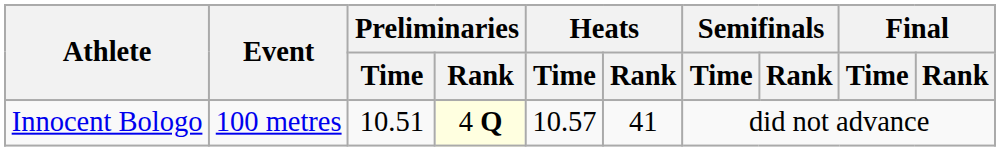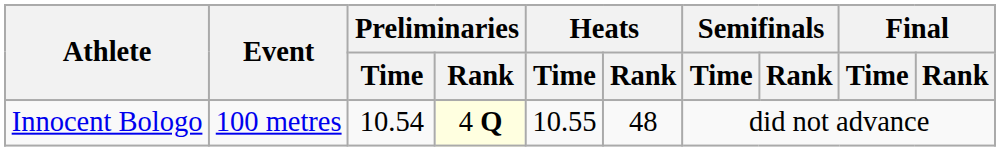(392, 122) 10.51 -> (392, 122) 10.54
(564, 122) 10.57 -> (564, 122) 10.55
(643, 122) 41 -> (643, 122) 48
